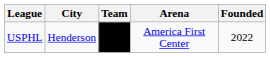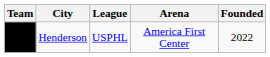columns swapped: (114, 13) <-> (25, 13)
